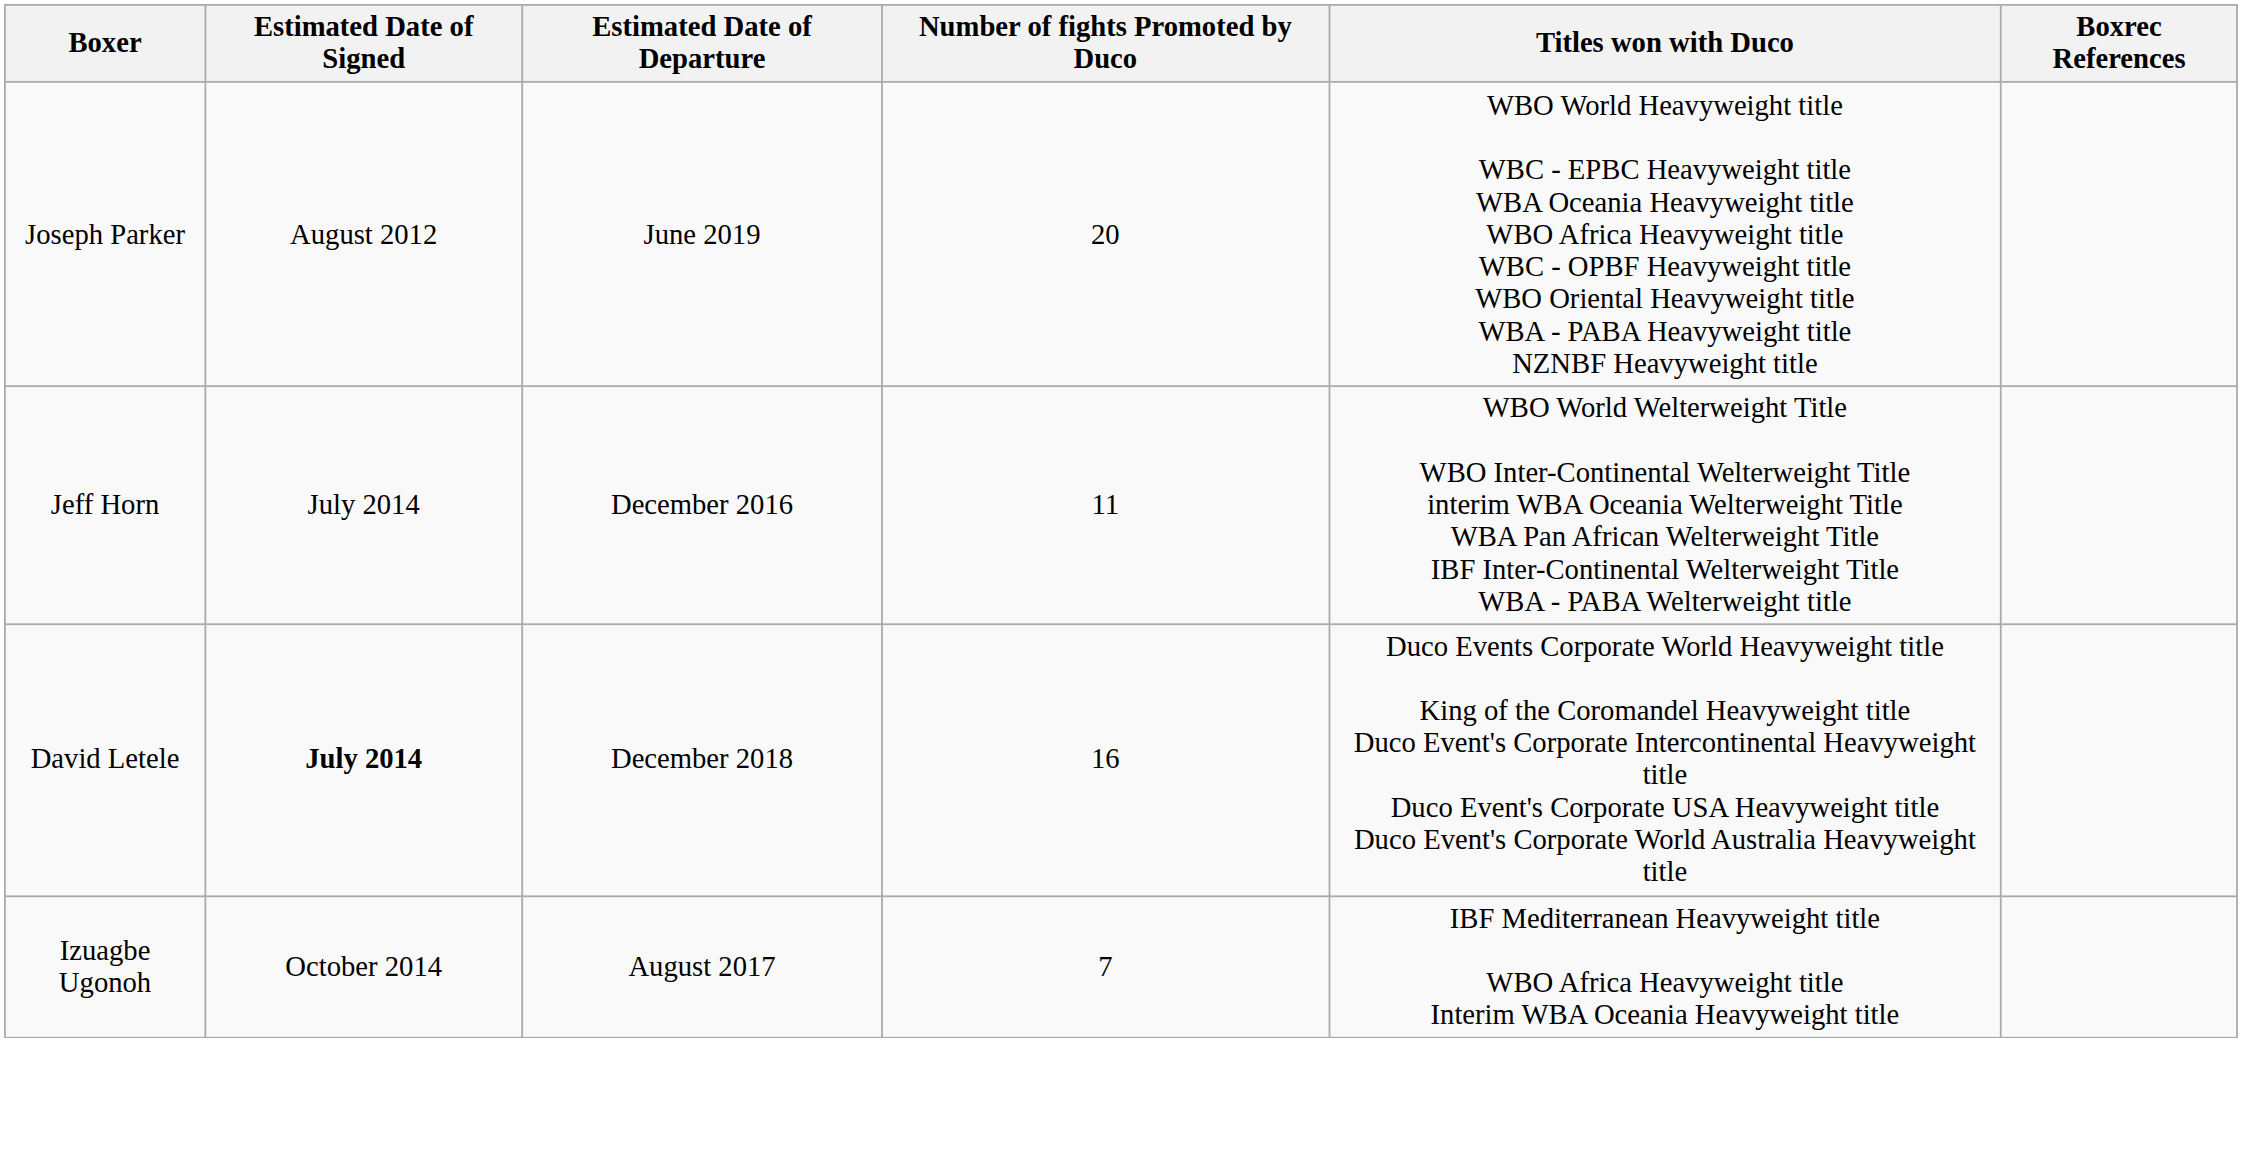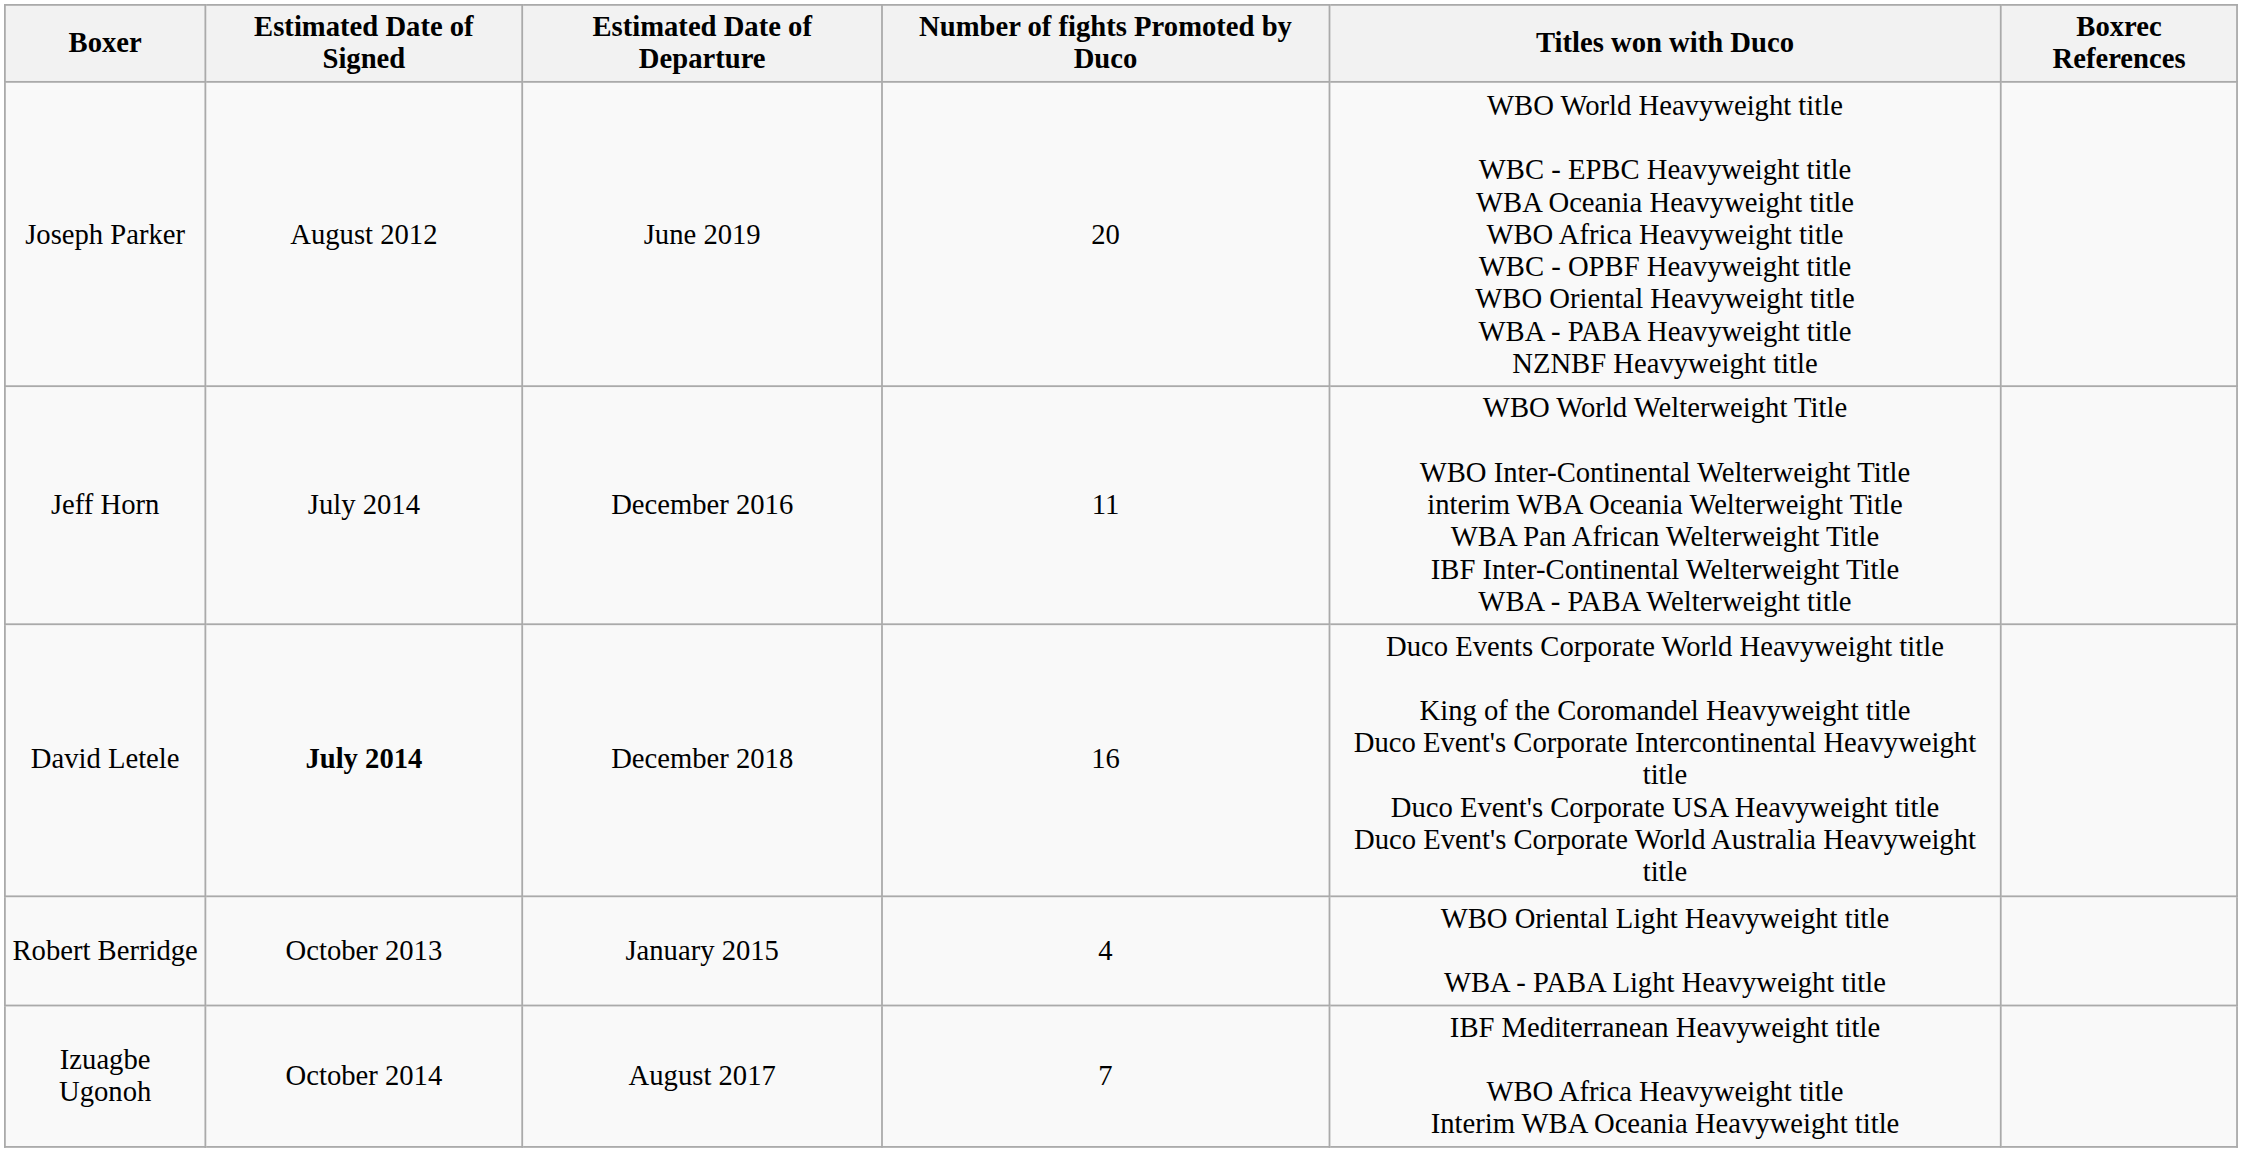+ row: (105, 949)
